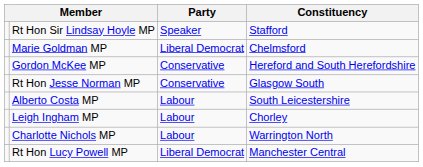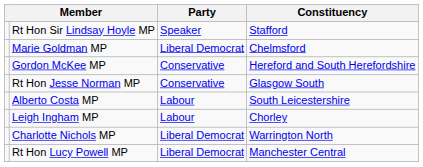(177, 135) Labour -> (202, 135) Liberal Democrat
